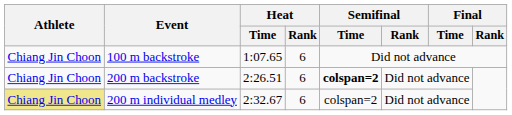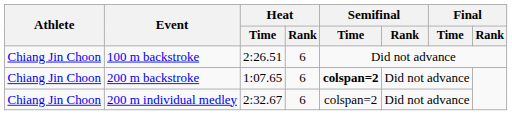(263, 57) 1:07.65 -> (263, 57) 2:26.51
(263, 78) 2:26.51 -> (263, 78) 1:07.65
(54, 99) khaki background -> (54, 99) no background
